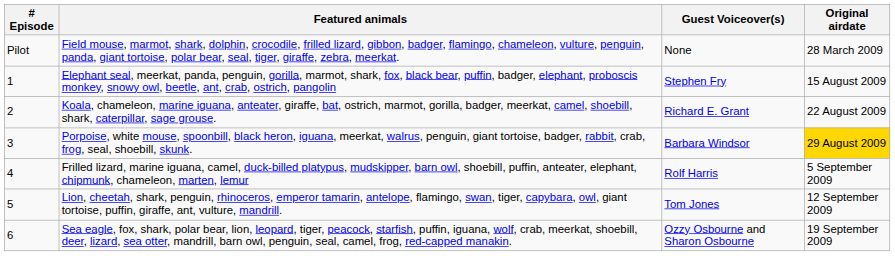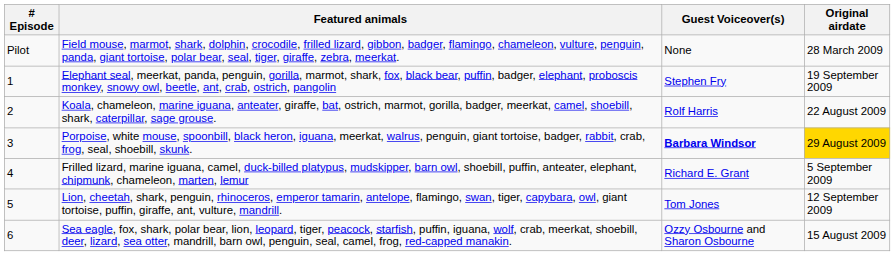(847, 81) 15 August 2009 -> (843, 81) 19 September 2009
(707, 112) Richard E. Grant -> (691, 112) Rolf Harris
(707, 143) normal -> (710, 143) bold
(691, 173) Rolf Harris -> (707, 173) Richard E. Grant
(843, 235) 19 September 2009 -> (847, 235) 15 August 2009
